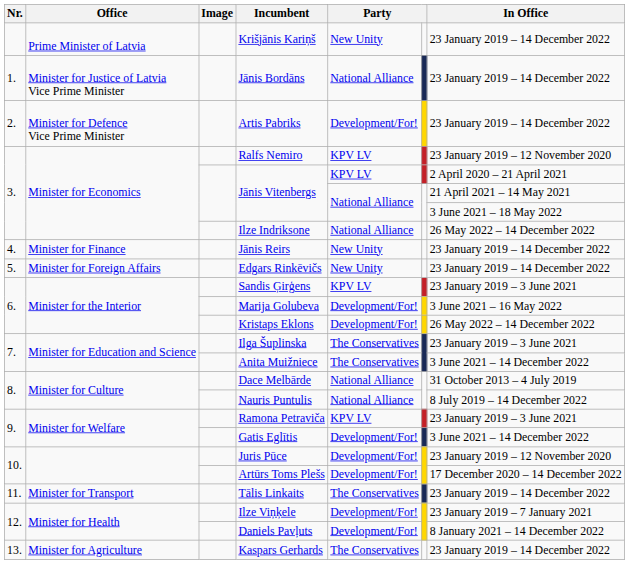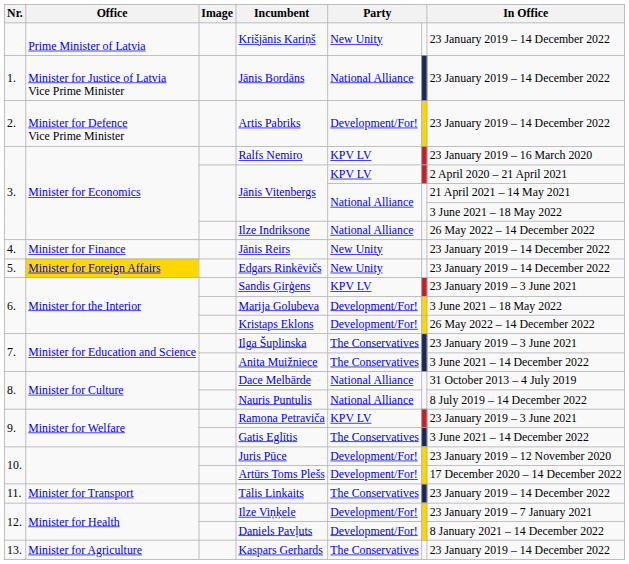(520, 155) 23 January 2019 – 12 November 2020 -> (511, 155) 23 January 2019 – 16 March 2020
(94, 268) no background -> (94, 268) gold background
(496, 305) 3 June 2021 – 16 May 2022 -> (496, 305) 3 June 2021 – 18 May 2022
(374, 437) Development/For! -> (375, 437) The Conservatives
